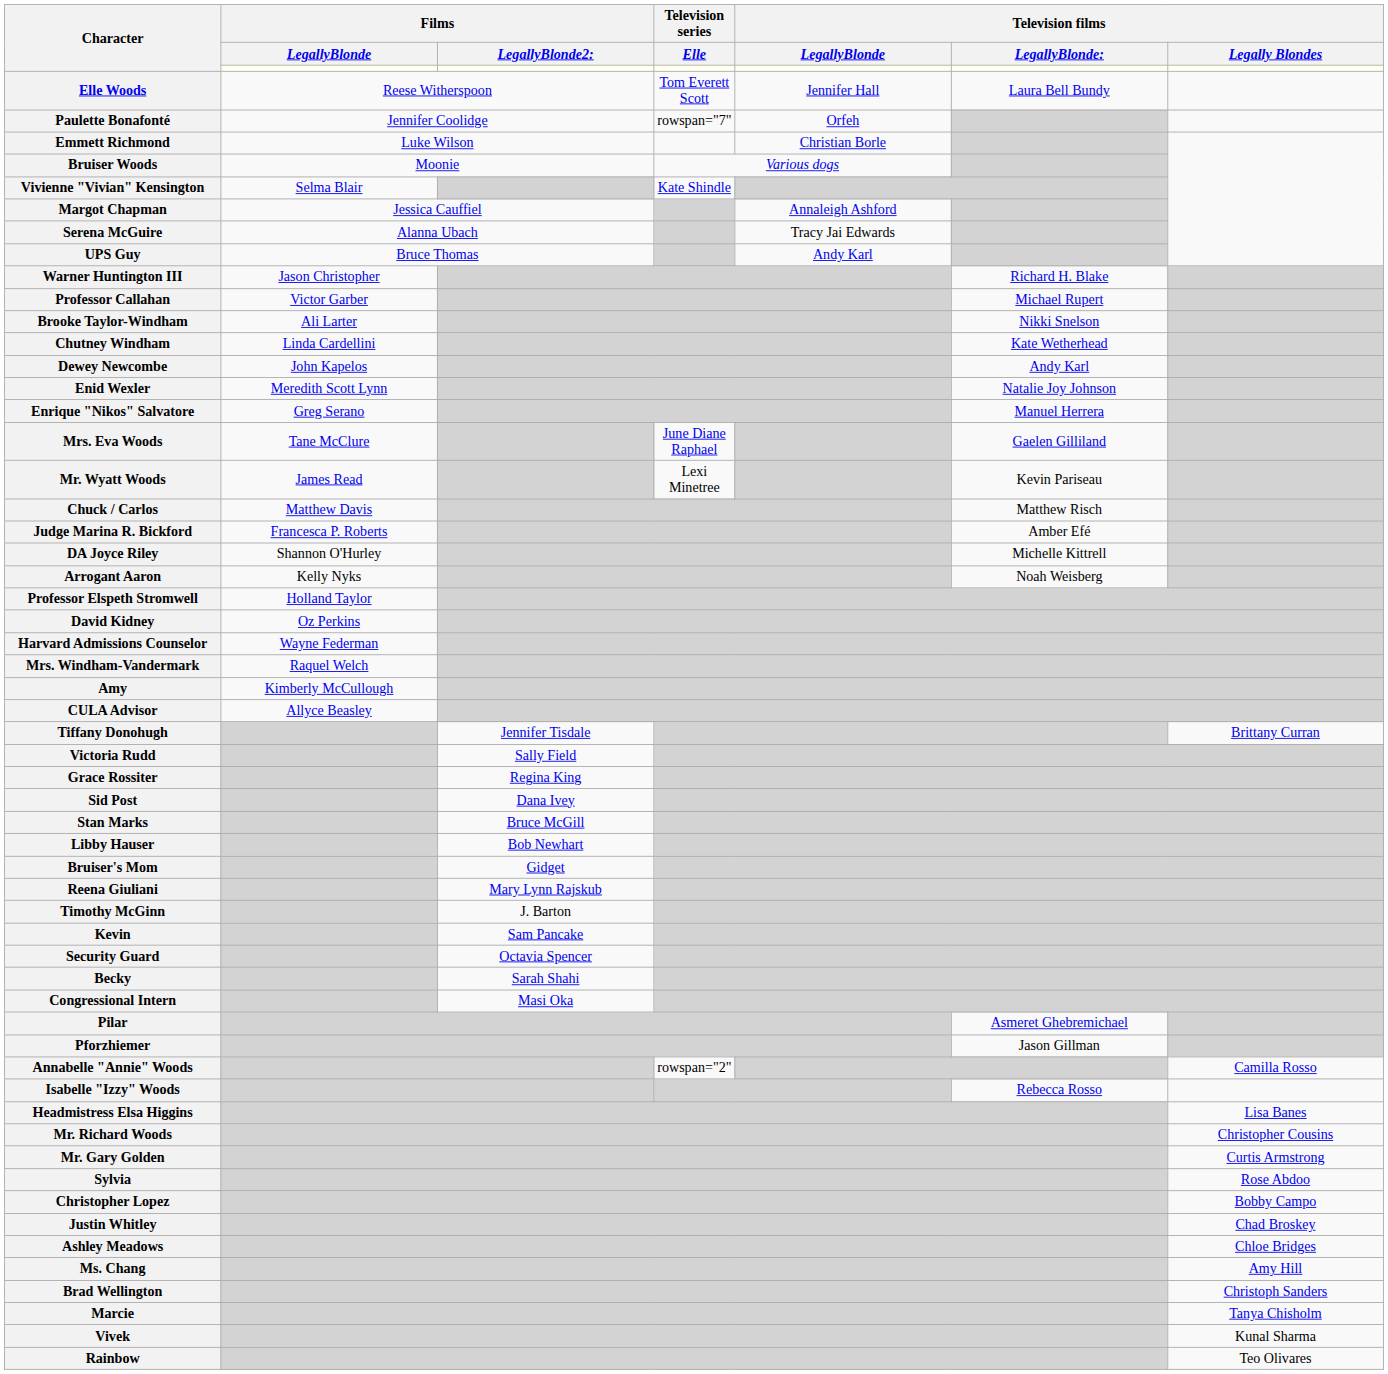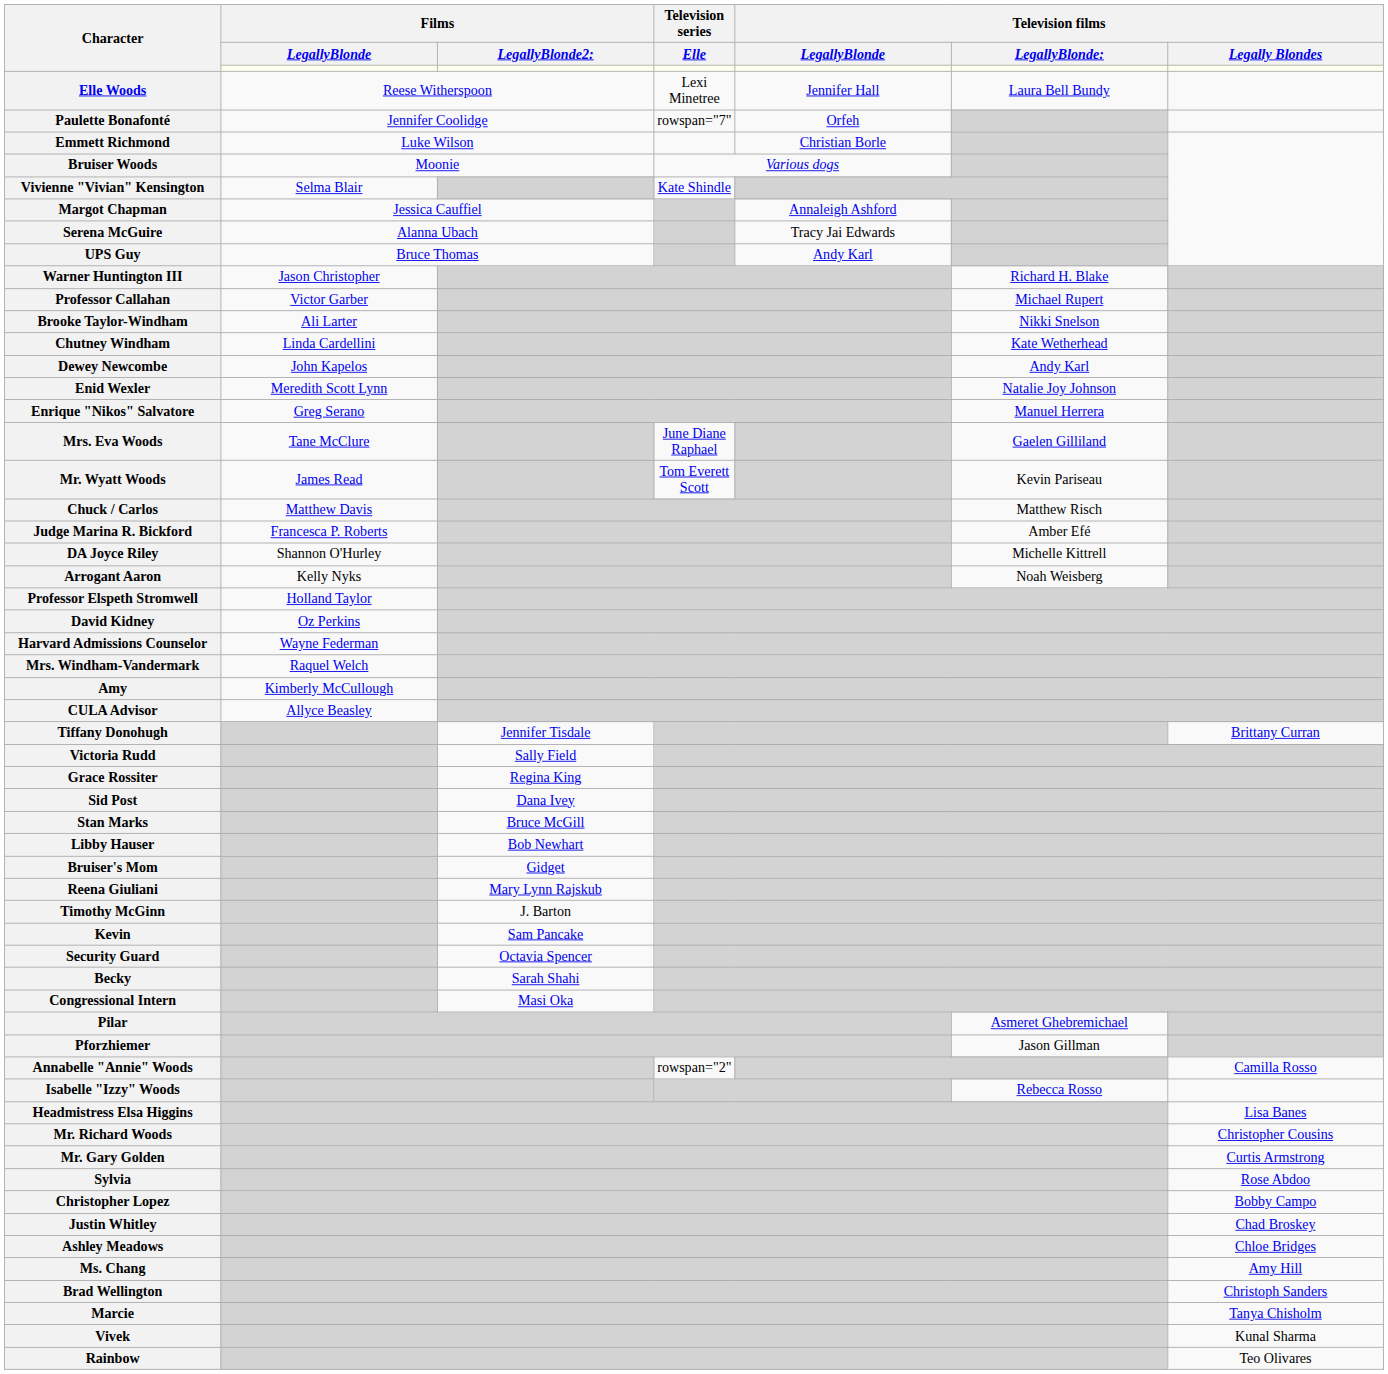(694, 90) Tom Everett Scott -> (694, 90) Lexi Minetree
(694, 479) Lexi Minetree -> (694, 479) Tom Everett Scott
